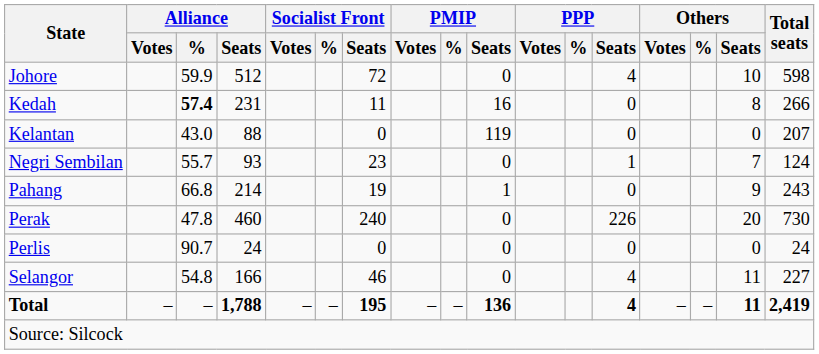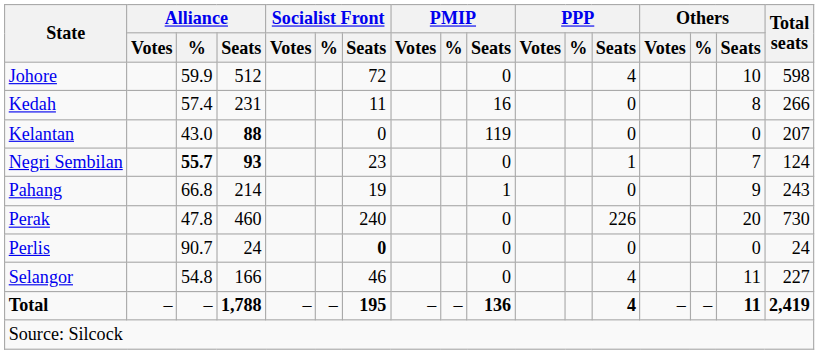(197, 104) bold -> (197, 104) normal
(253, 133) normal -> (253, 133) bold
(197, 162) normal -> (197, 162) bold
(253, 162) normal -> (253, 162) bold
(382, 248) normal -> (382, 248) bold
